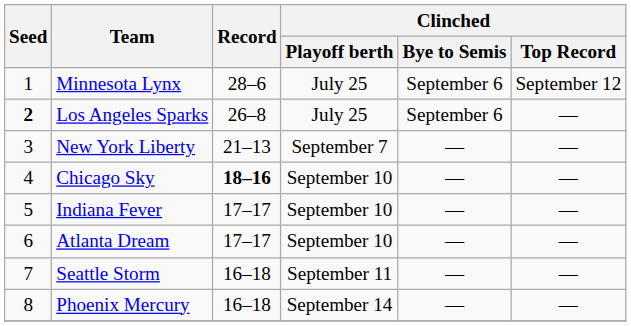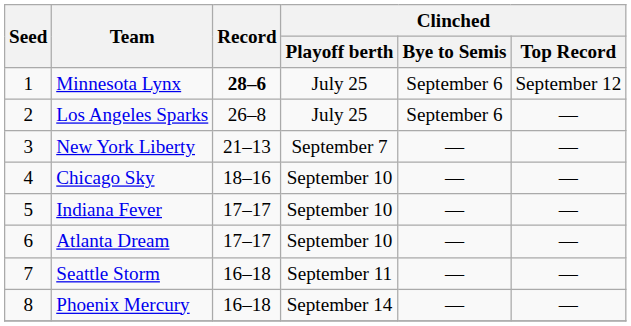(247, 83) normal -> (247, 83) bold
(28, 115) bold -> (28, 115) normal
(247, 178) bold -> (247, 178) normal
